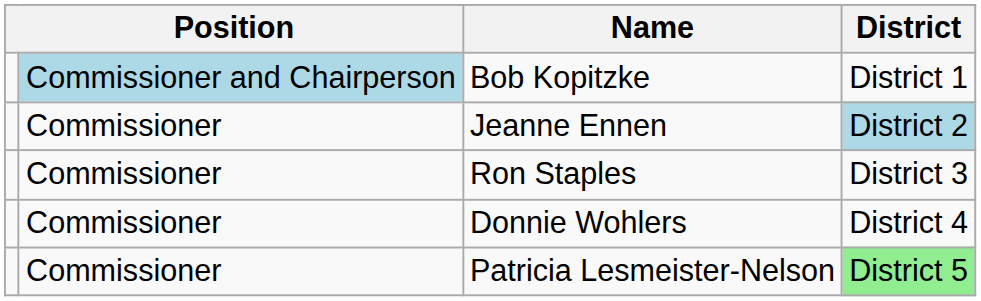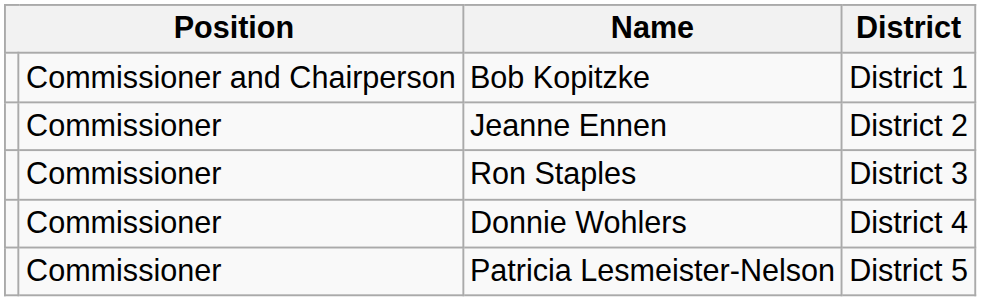(241, 77) lightblue background -> (241, 77) no background
(909, 125) lightblue background -> (909, 125) no background
(909, 271) lightgreen background -> (909, 271) no background
